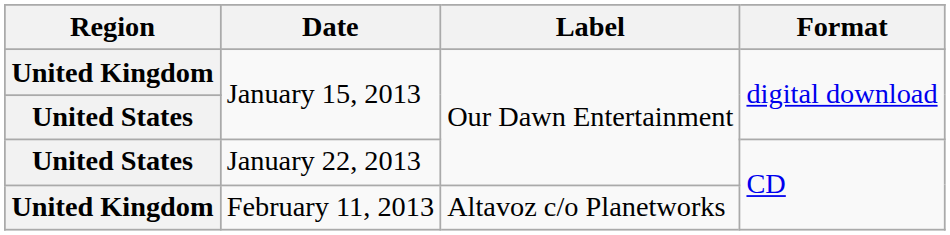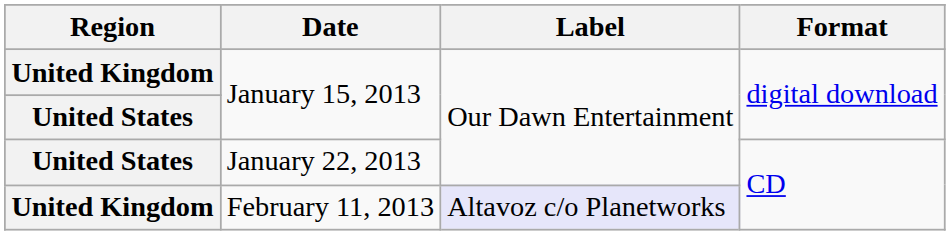(586, 206) no background -> (586, 206) lavender background
